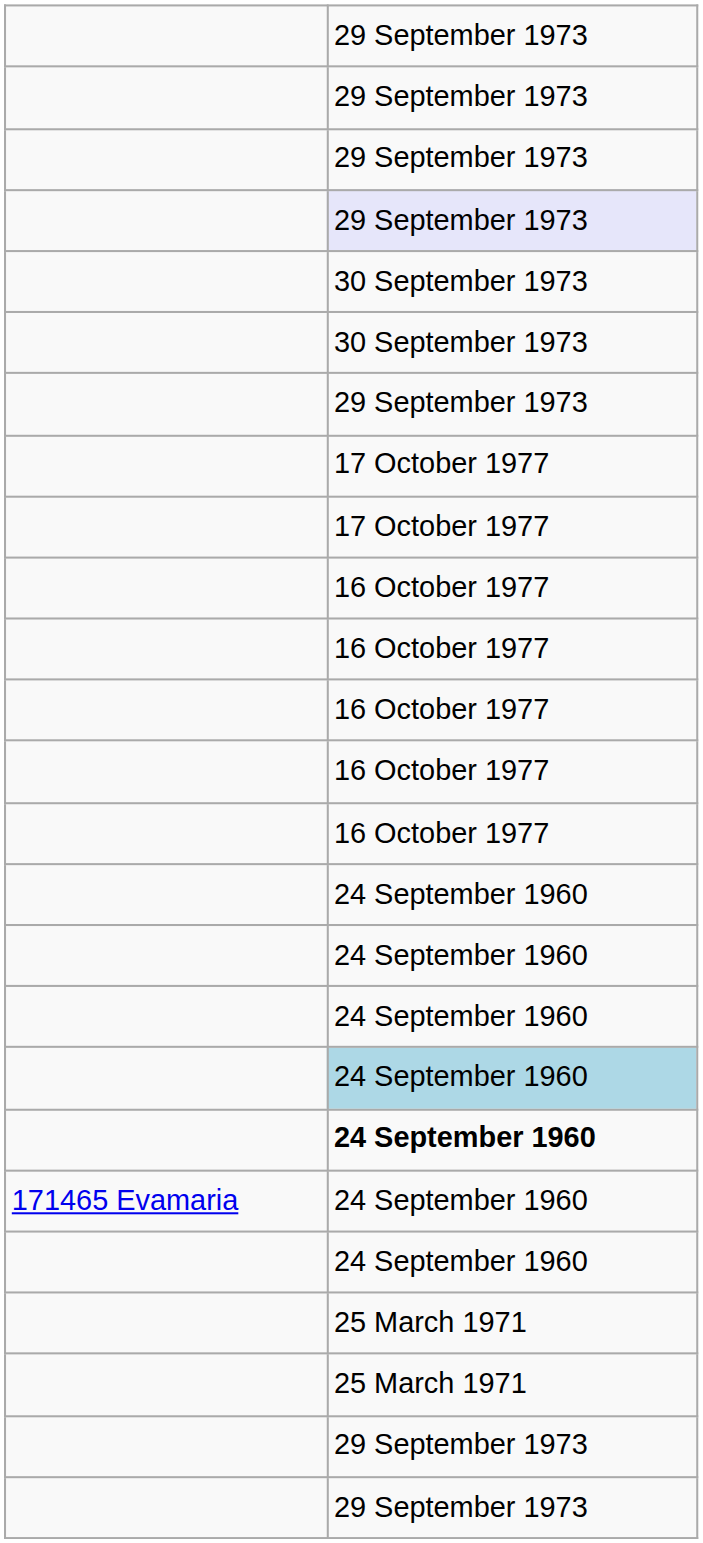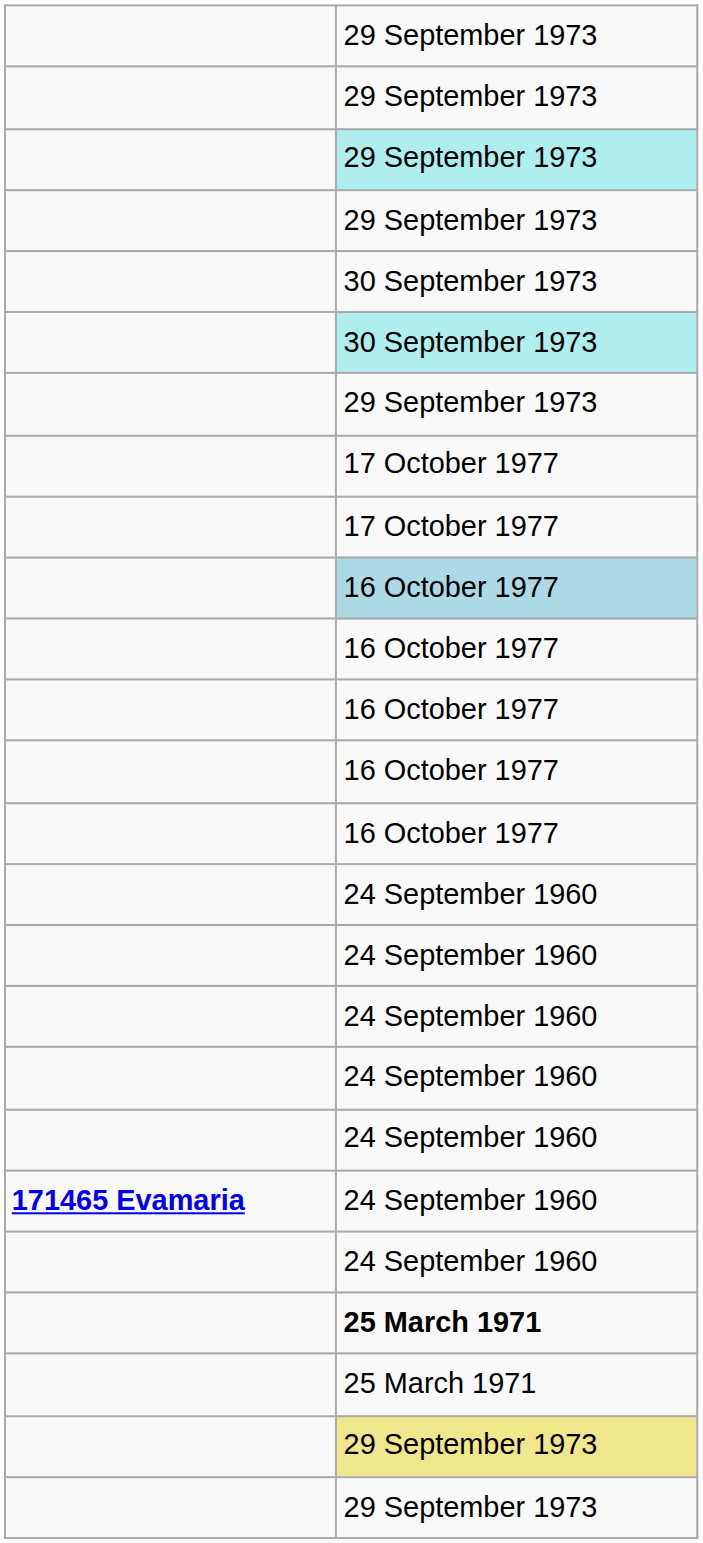(461, 158) no background -> (471, 158) paleturquoise background
(461, 219) lavender background -> (471, 219) no background
(461, 341) no background -> (471, 341) paleturquoise background
(442, 587) no background -> (451, 587) lightblue background
(461, 1077) lightblue background -> (471, 1077) no background
(465, 1138) bold -> (471, 1138) normal
(125, 1199) normal -> (128, 1199) bold
(430, 1322) normal -> (442, 1322) bold
(461, 1444) no background -> (471, 1444) khaki background
